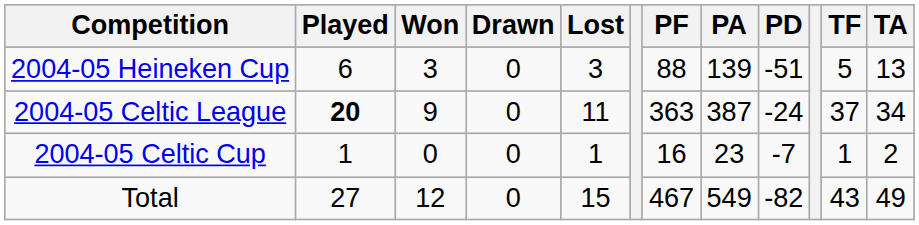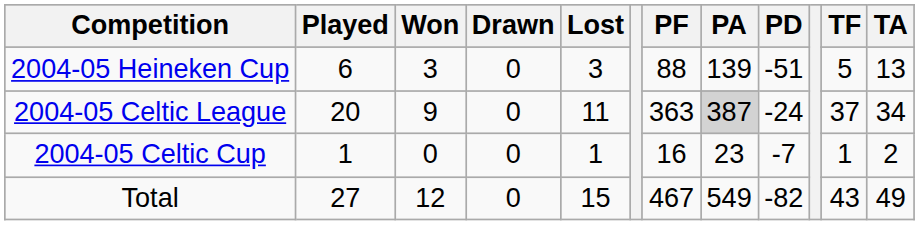(345, 111) bold -> (345, 111) normal
(729, 111) no background -> (729, 111) lightgrey background
